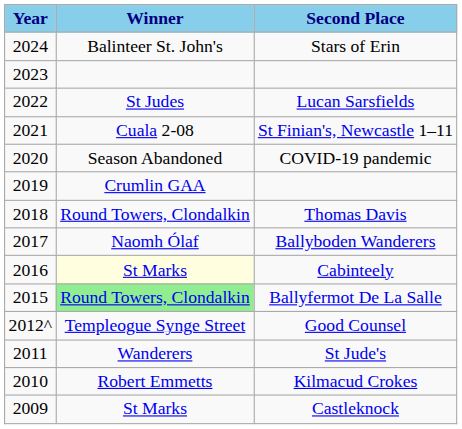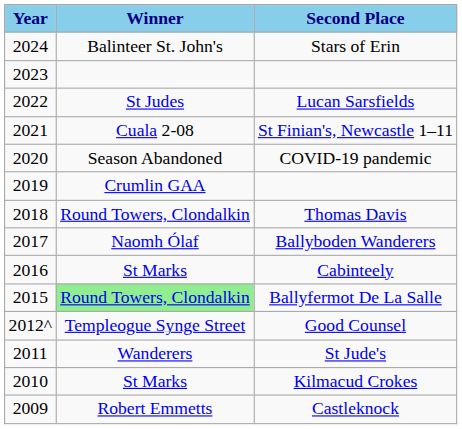(155, 269) lightyellow background -> (155, 269) no background
(155, 381) Robert Emmetts -> (155, 381) St Marks
(155, 409) St Marks -> (155, 409) Robert Emmetts
